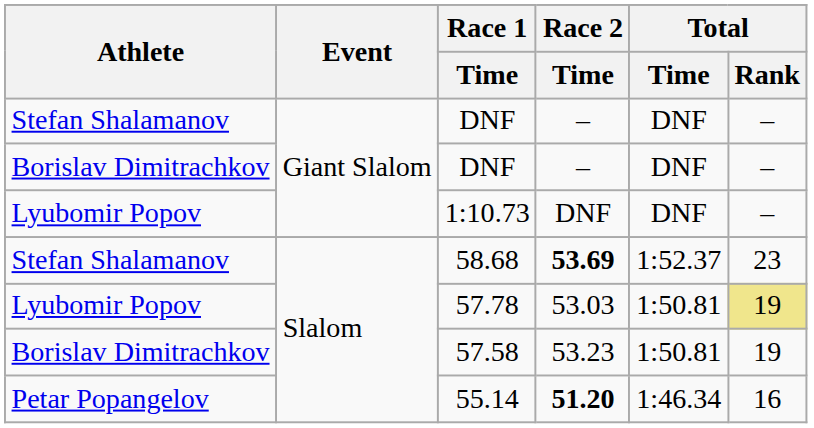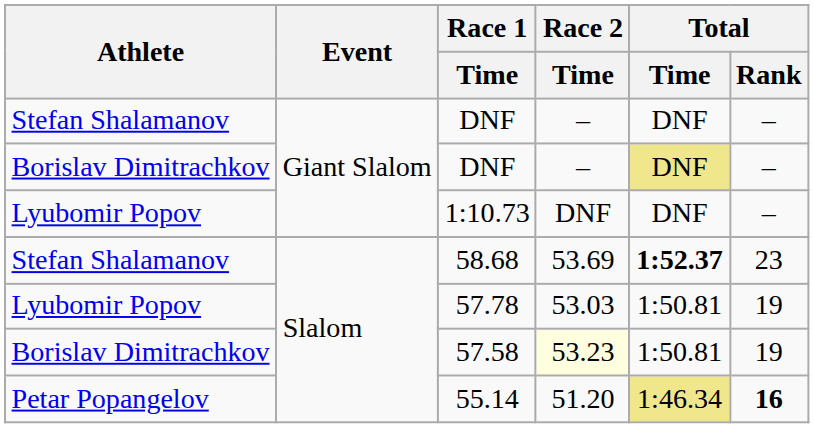(679, 166) no background -> (680, 166) khaki background
(583, 259) bold -> (583, 259) normal
(679, 259) normal -> (680, 259) bold
(767, 305) khaki background -> (769, 305) no background
(583, 352) no background -> (583, 352) lightyellow background
(583, 398) bold -> (583, 398) normal
(679, 398) no background -> (680, 398) khaki background
(767, 398) normal -> (769, 398) bold
